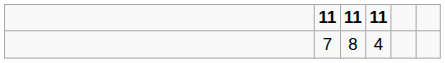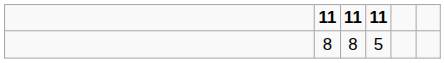(327, 44) 7 -> (327, 44) 8
(378, 44) 4 -> (378, 44) 5
